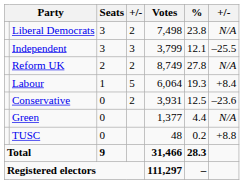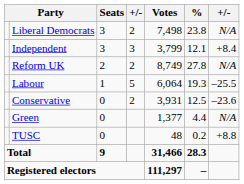(224, 48) –25.5 -> (226, 48) +8.4
(226, 83) +8.4 -> (224, 83) –25.5
